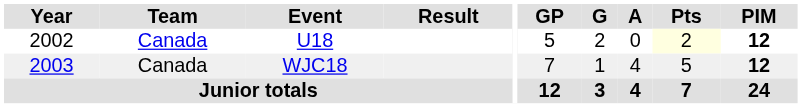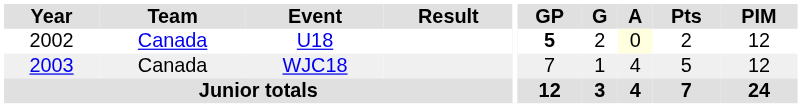(550, 41) normal -> (550, 41) bold
(635, 41) no background -> (635, 41) lightyellow background
(686, 41) lightyellow background -> (686, 41) no background
(759, 41) bold -> (759, 41) normal
(759, 65) bold -> (759, 65) normal
